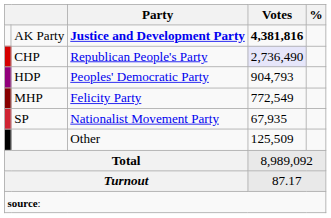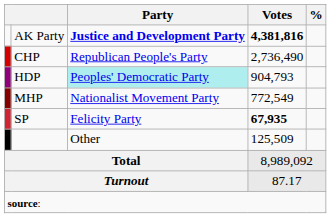(277, 56) lavender background -> (277, 56) no background
(140, 77) no background -> (140, 77) paleturquoise background
(106, 98) Felicity Party -> (145, 98) Nationalist Movement Party
(145, 118) Nationalist Movement Party -> (106, 118) Felicity Party
(269, 118) normal -> (269, 118) bold
